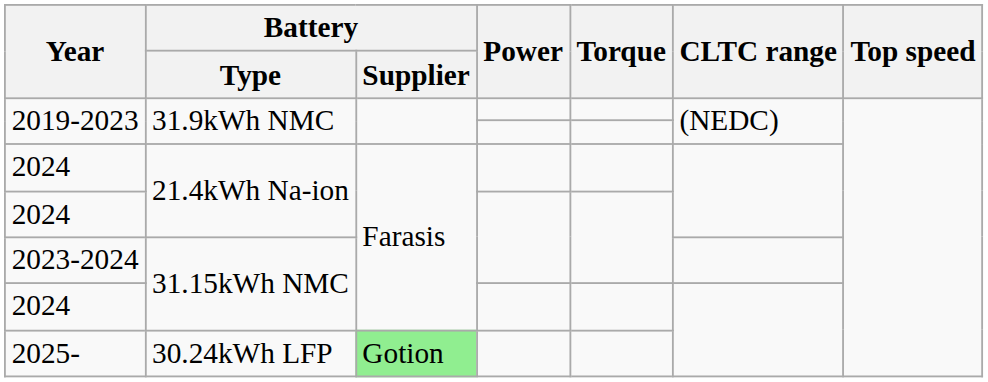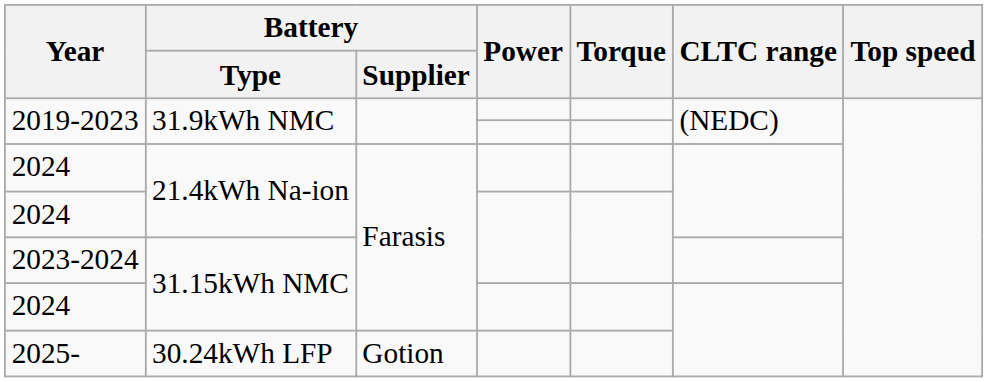(403, 352) lightgreen background -> (403, 352) no background
